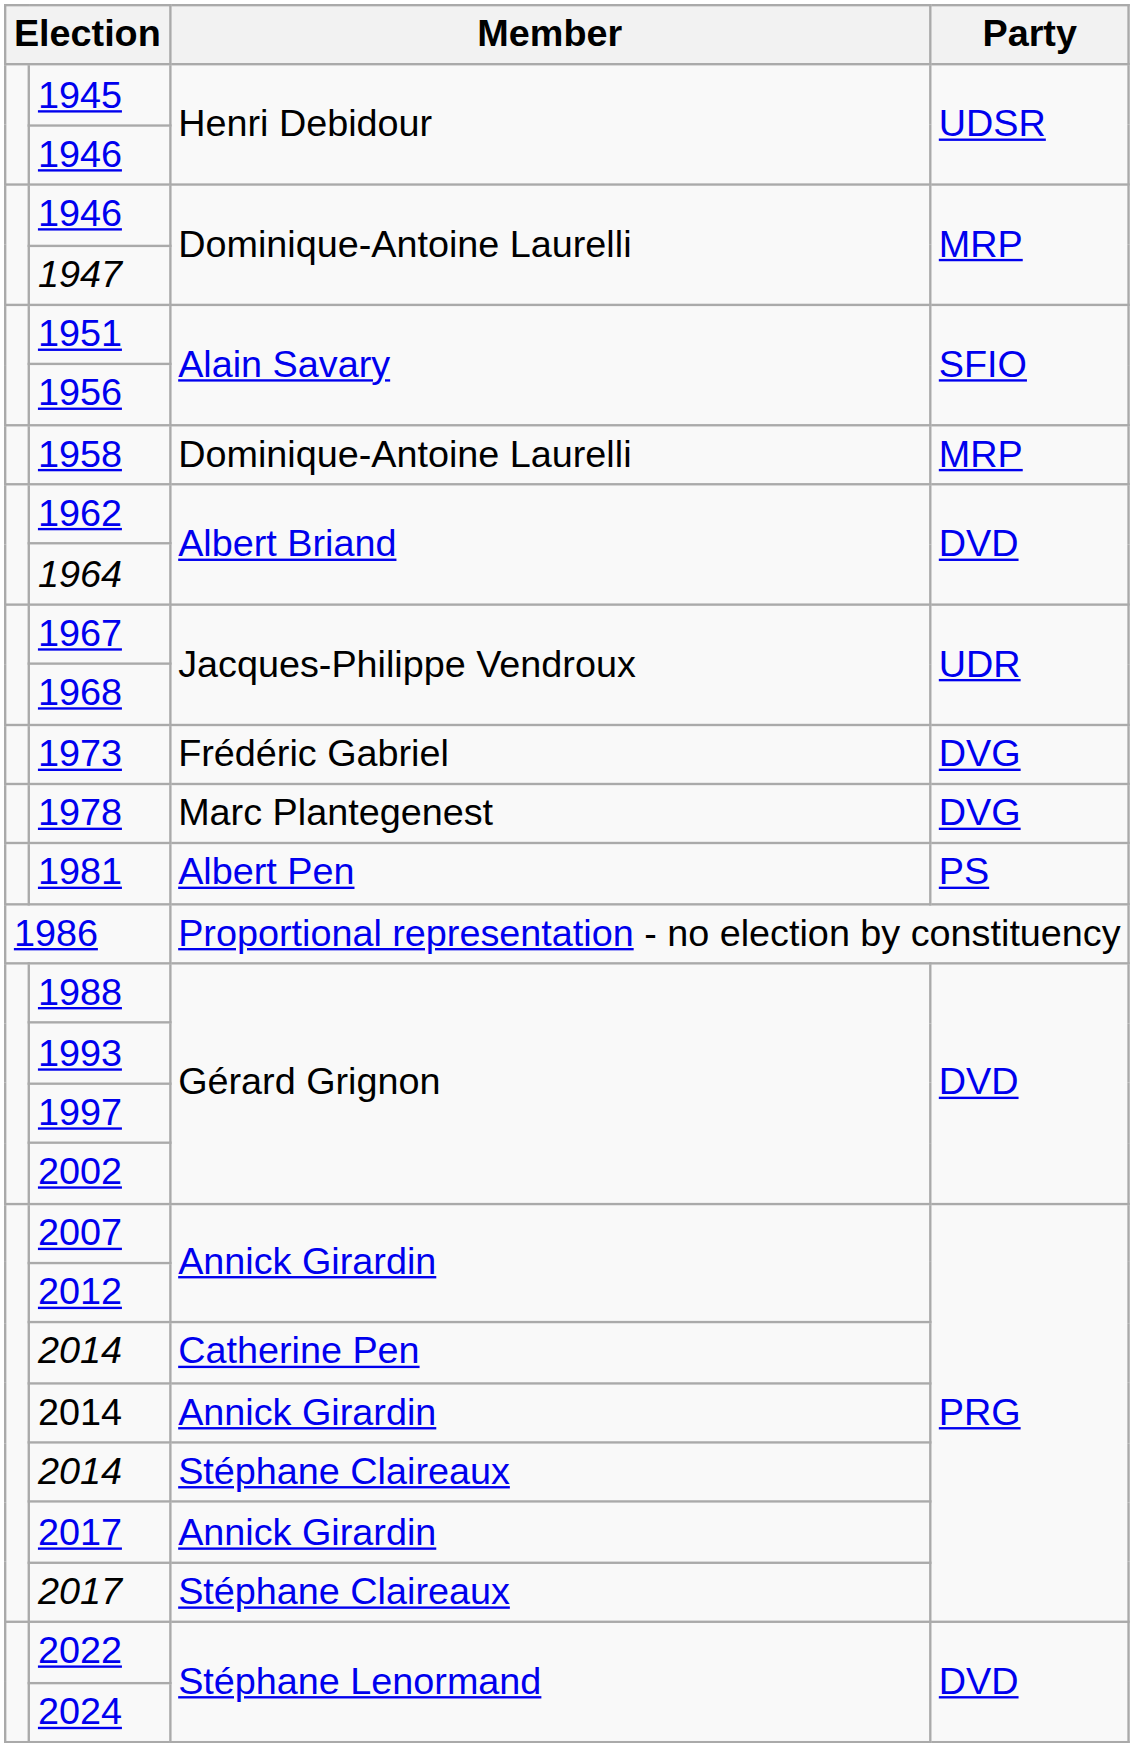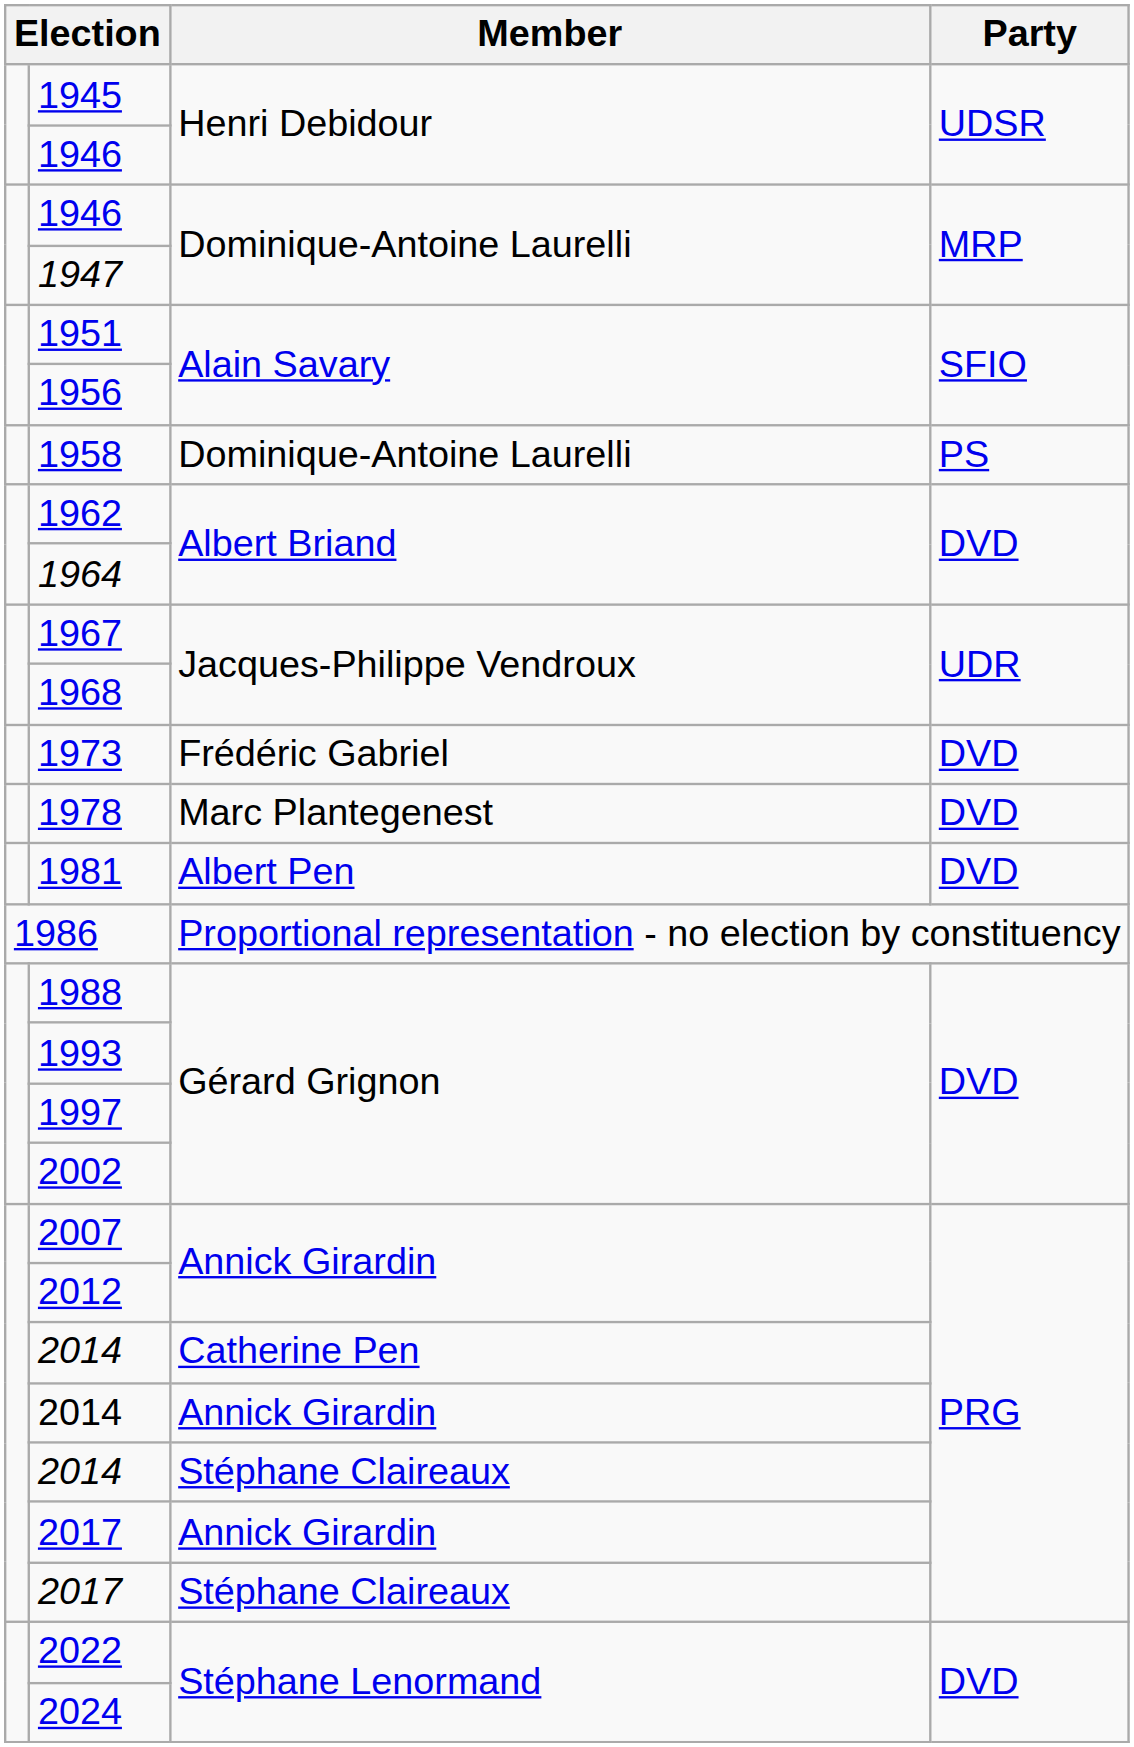(981, 453) MRP -> (964, 453) PS
(980, 753) DVG -> (979, 753) DVD
(980, 812) DVG -> (979, 812) DVD
(964, 872) PS -> (979, 872) DVD
